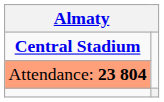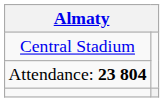(78, 46) bold -> (78, 46) normal
(78, 74) lightsalmon background -> (78, 74) no background
